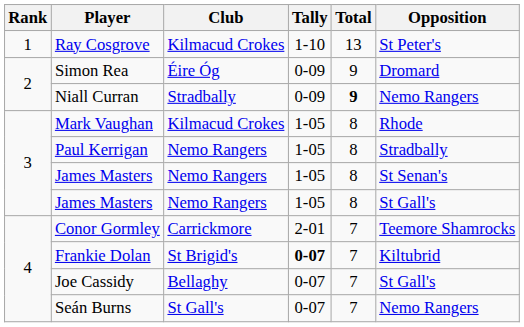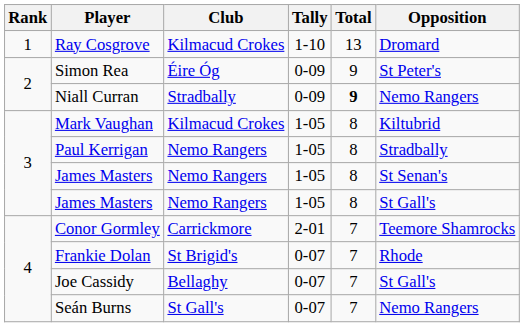(410, 44) St Peter's -> (409, 44) Dromard
(409, 70) Dromard -> (410, 70) St Peter's
(401, 123) Rhode -> (410, 123) Kiltubrid
(310, 255) bold -> (310, 255) normal
(410, 255) Kiltubrid -> (401, 255) Rhode
